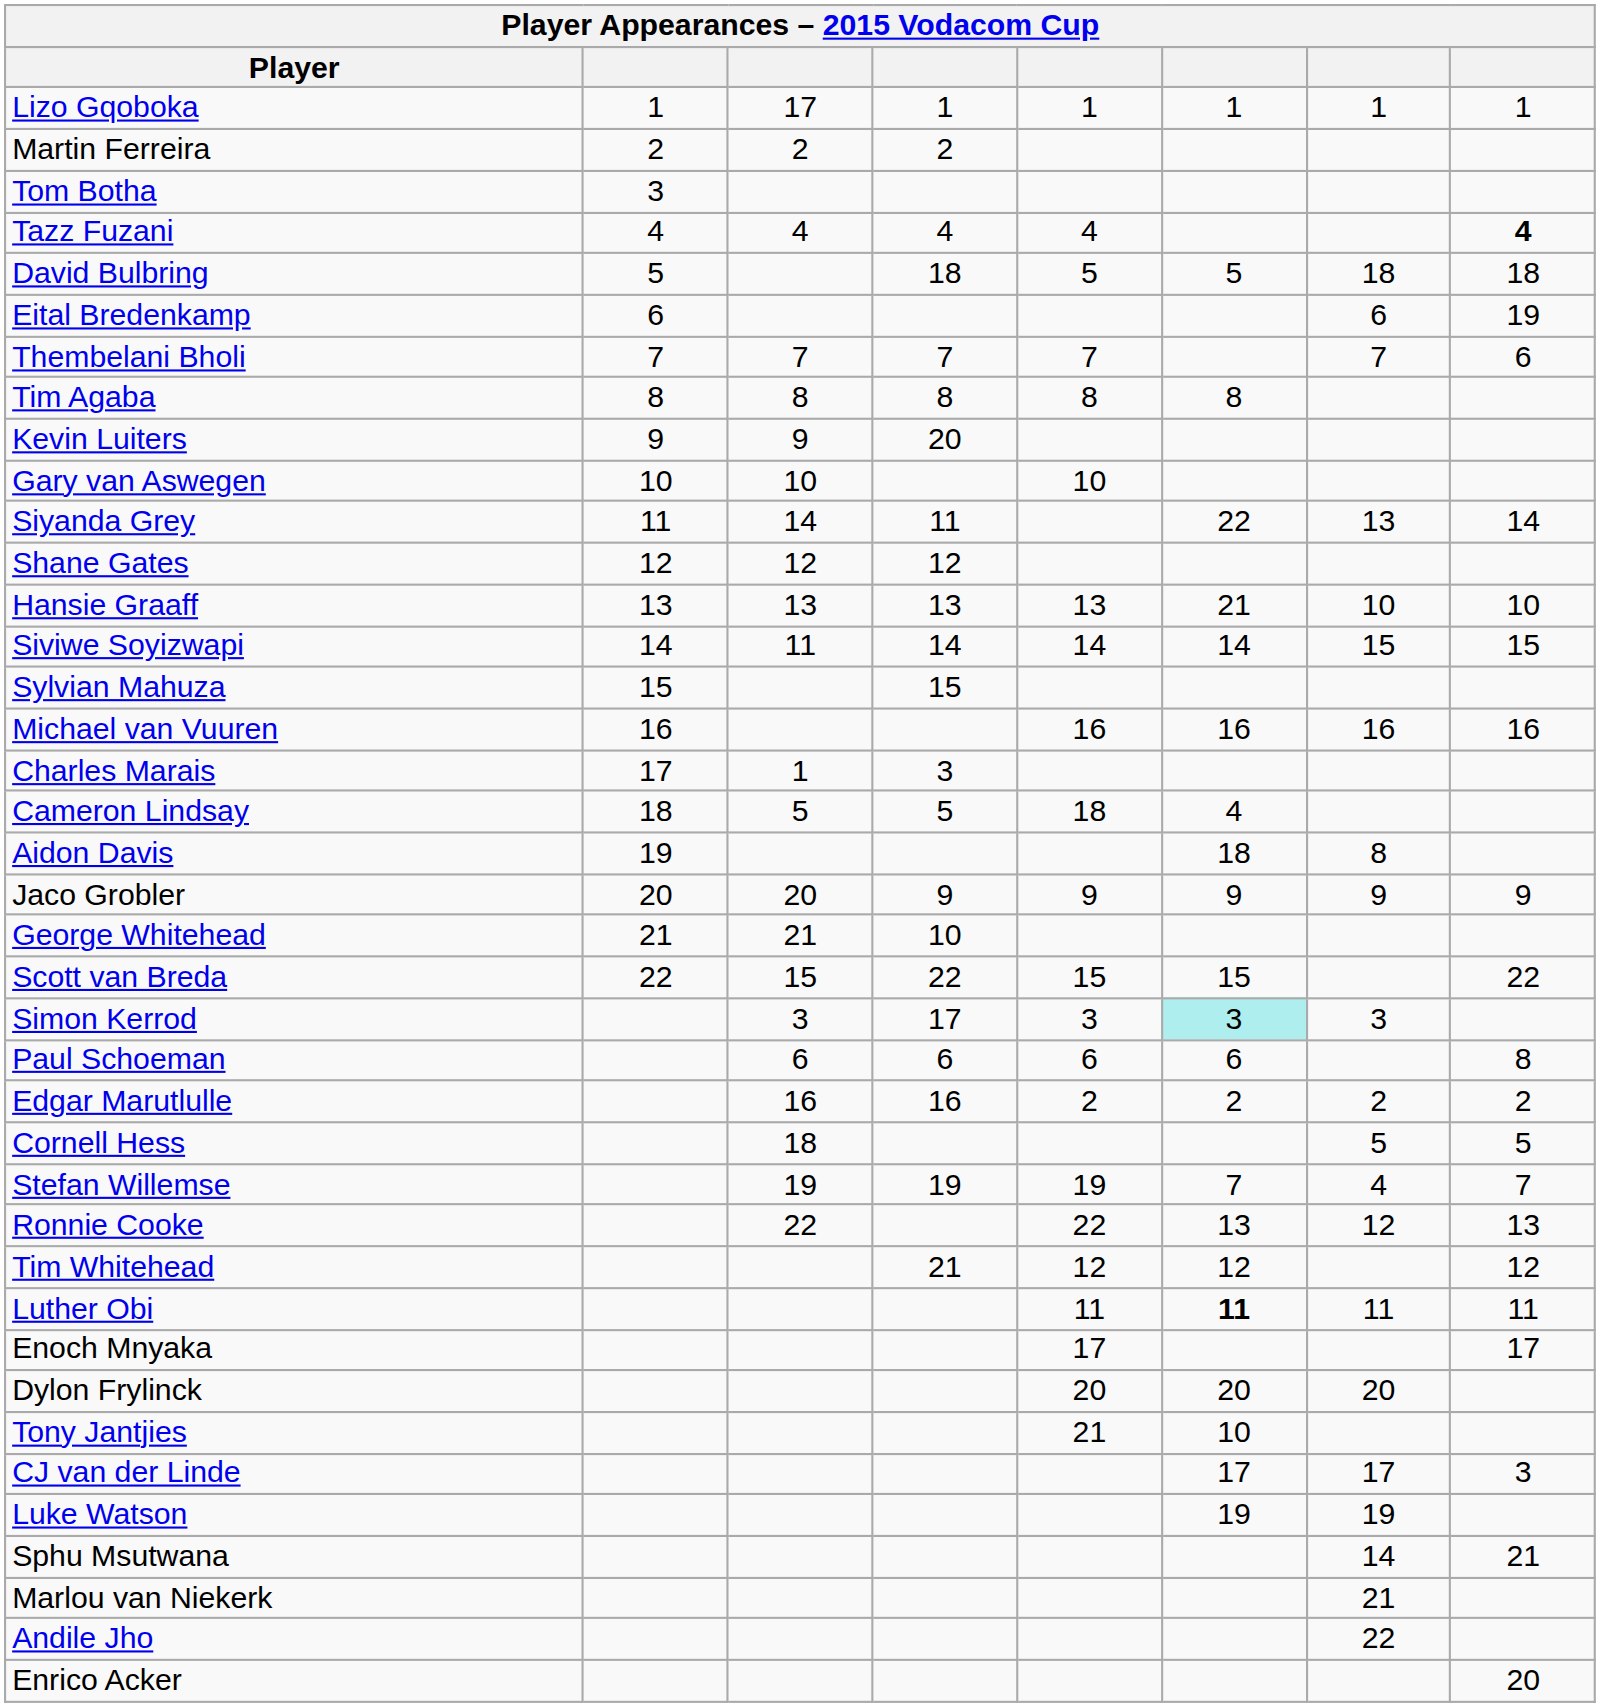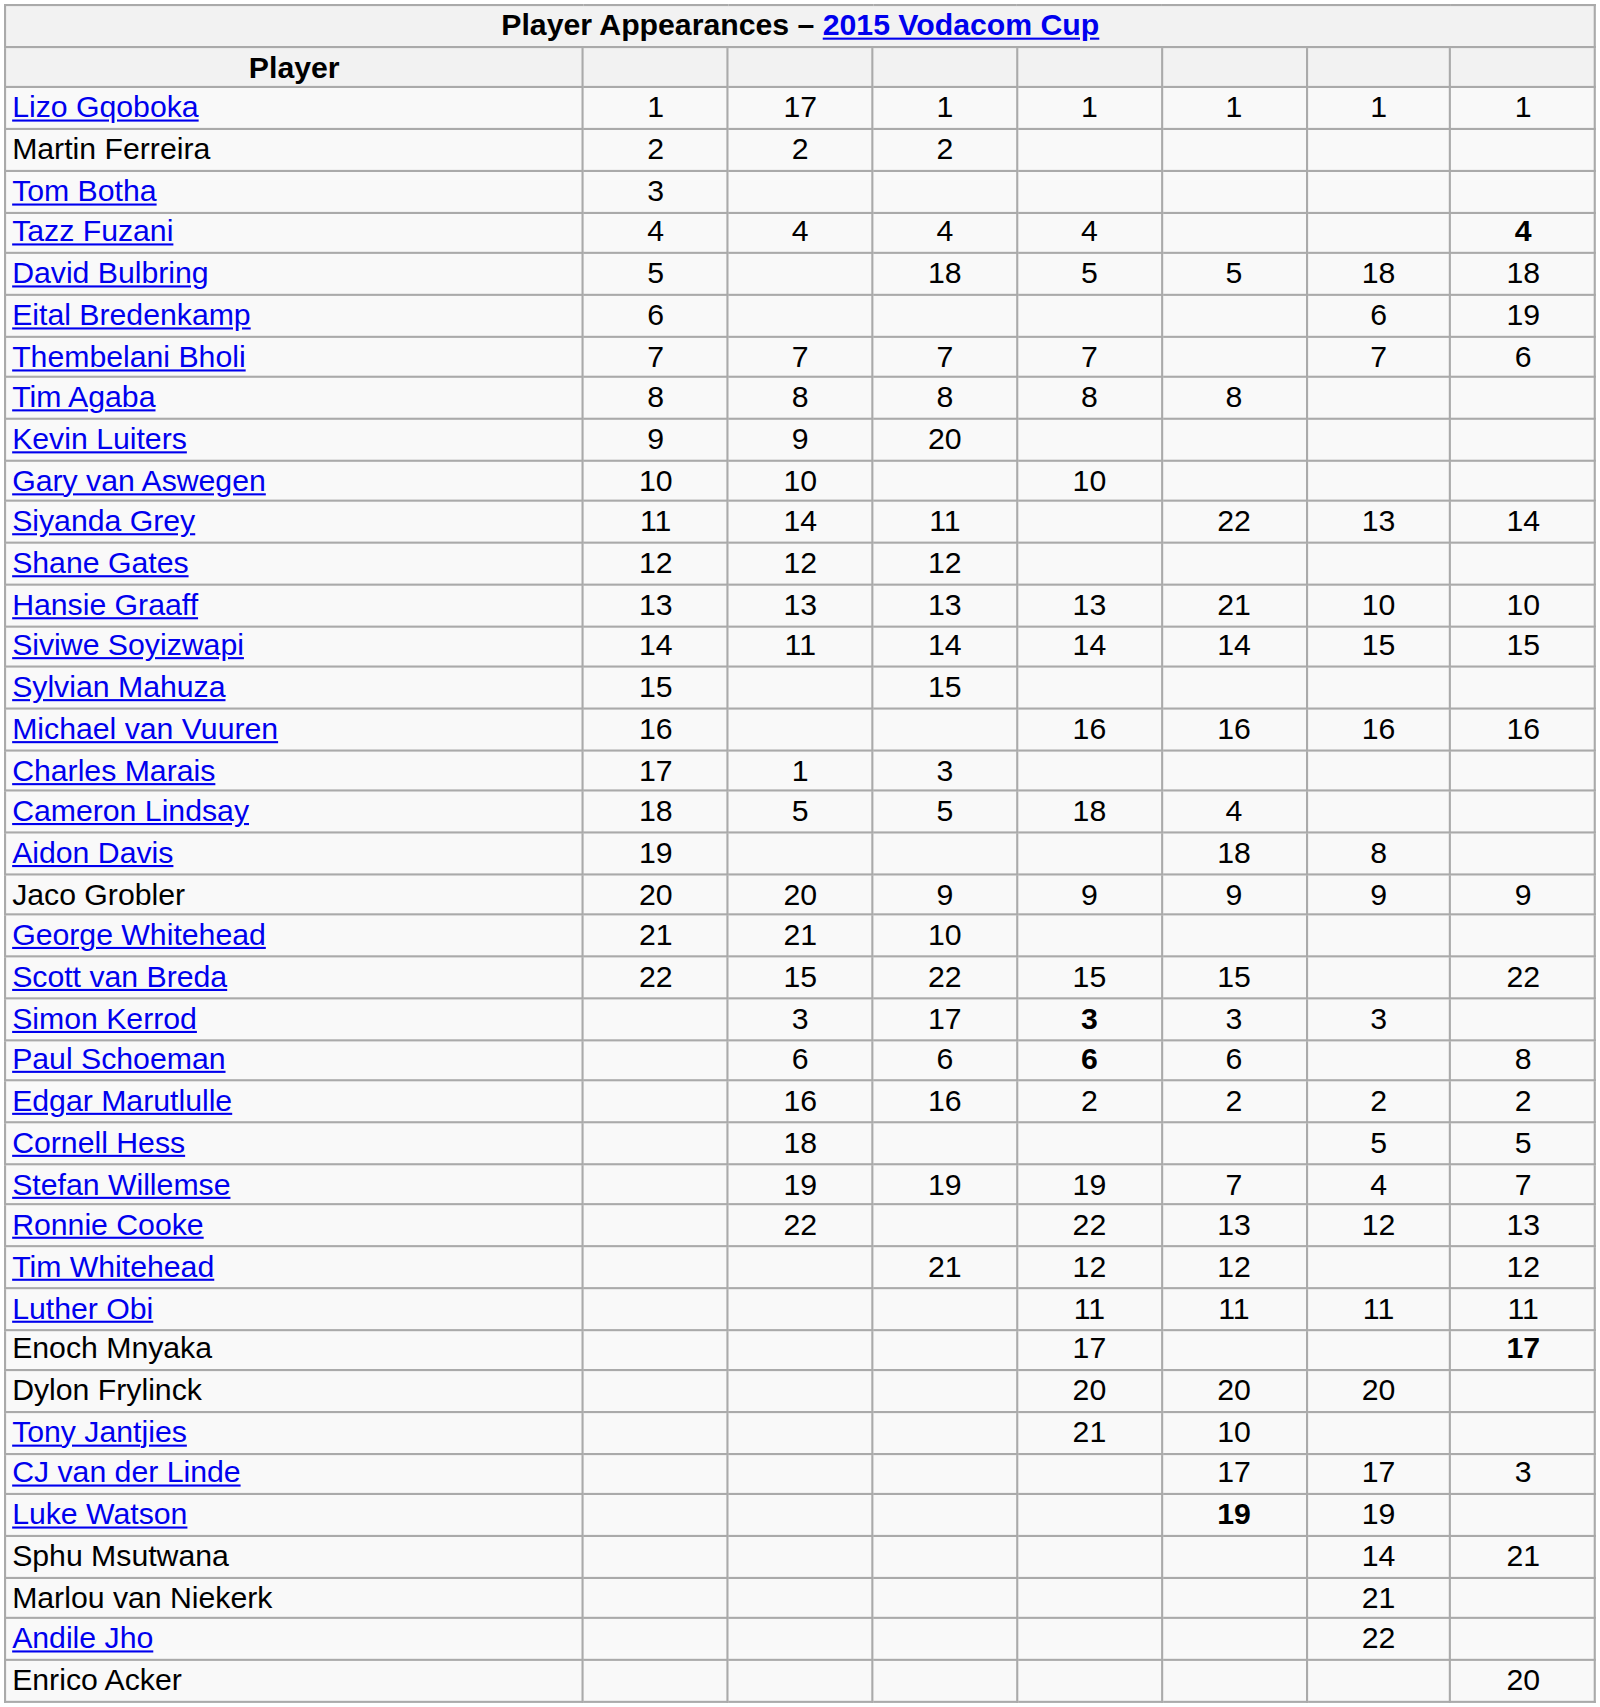(1089, 1018) normal -> (1089, 1018) bold
(1234, 1018) paleturquoise background -> (1234, 1018) no background
(1089, 1060) normal -> (1089, 1060) bold
(1234, 1308) bold -> (1234, 1308) normal
(1523, 1349) normal -> (1523, 1349) bold
(1234, 1515) normal -> (1234, 1515) bold
